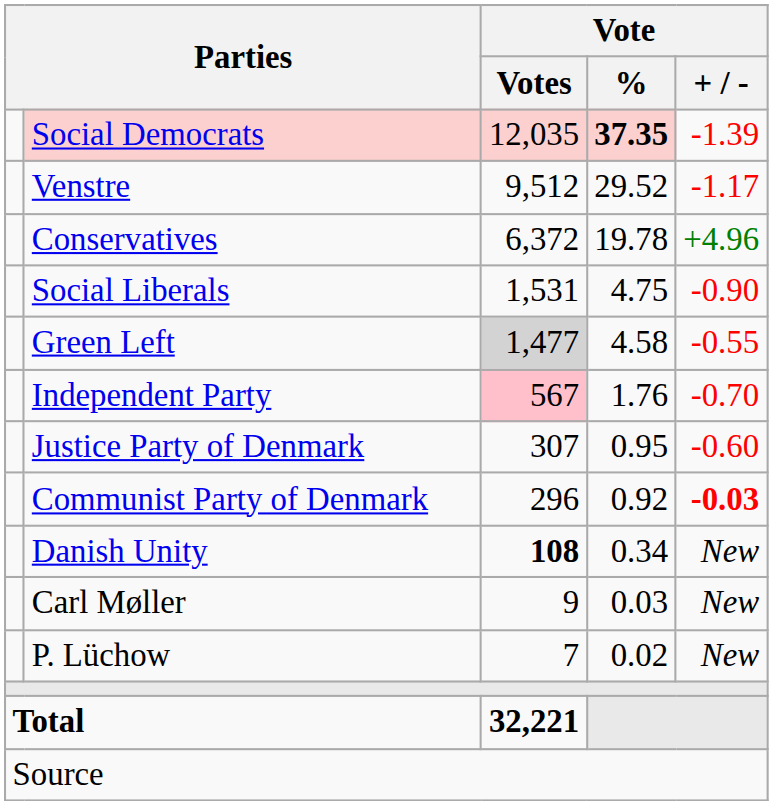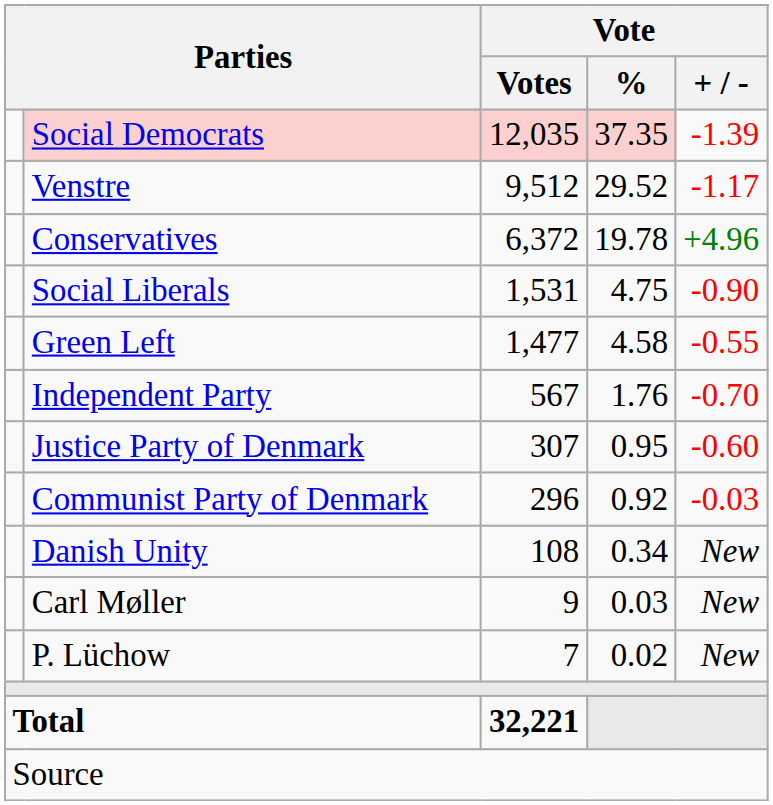(631, 134) bold -> (631, 134) normal
(542, 342) lightgrey background -> (542, 342) no background
(555, 394) pink background -> (555, 394) no background
(725, 498) bold -> (725, 498) normal
(555, 550) bold -> (555, 550) normal
